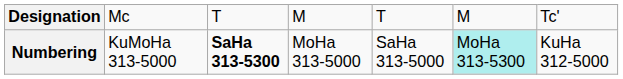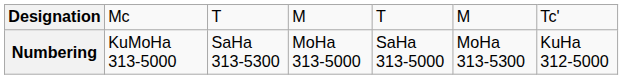(246, 52) bold -> (246, 52) normal
(491, 52) paleturquoise background -> (491, 52) no background
